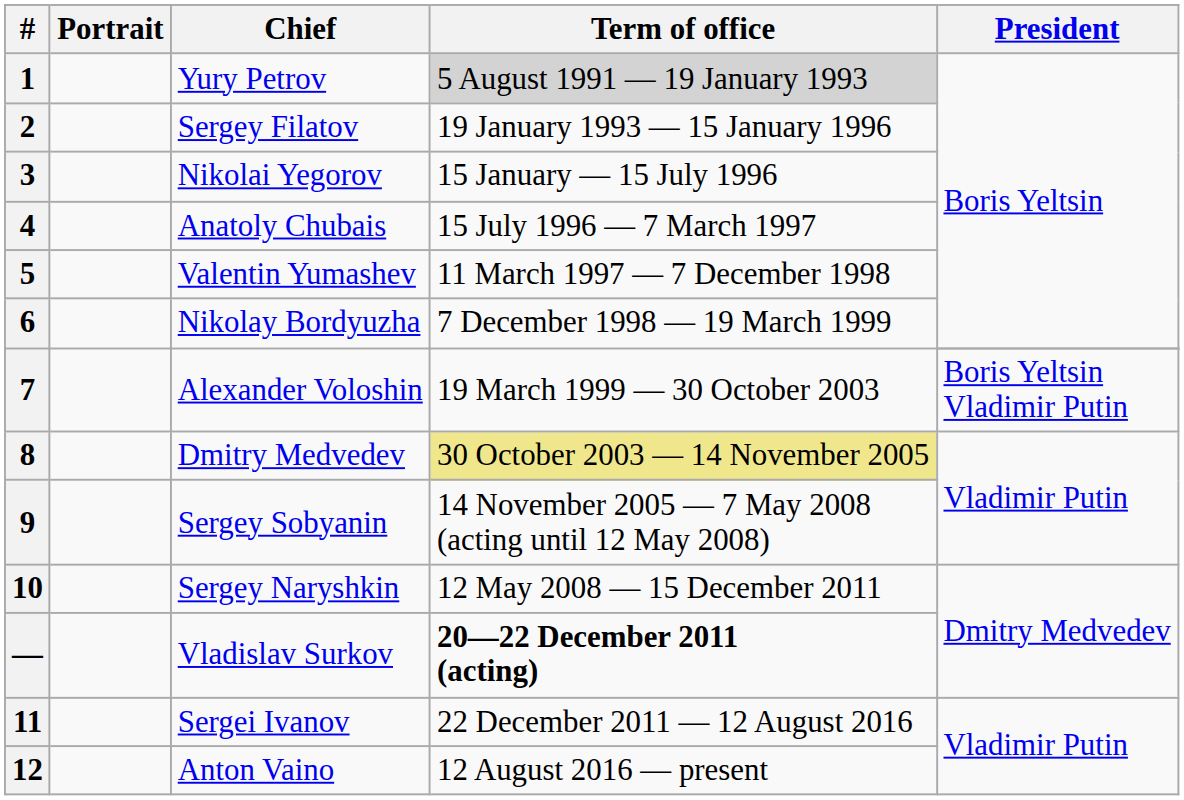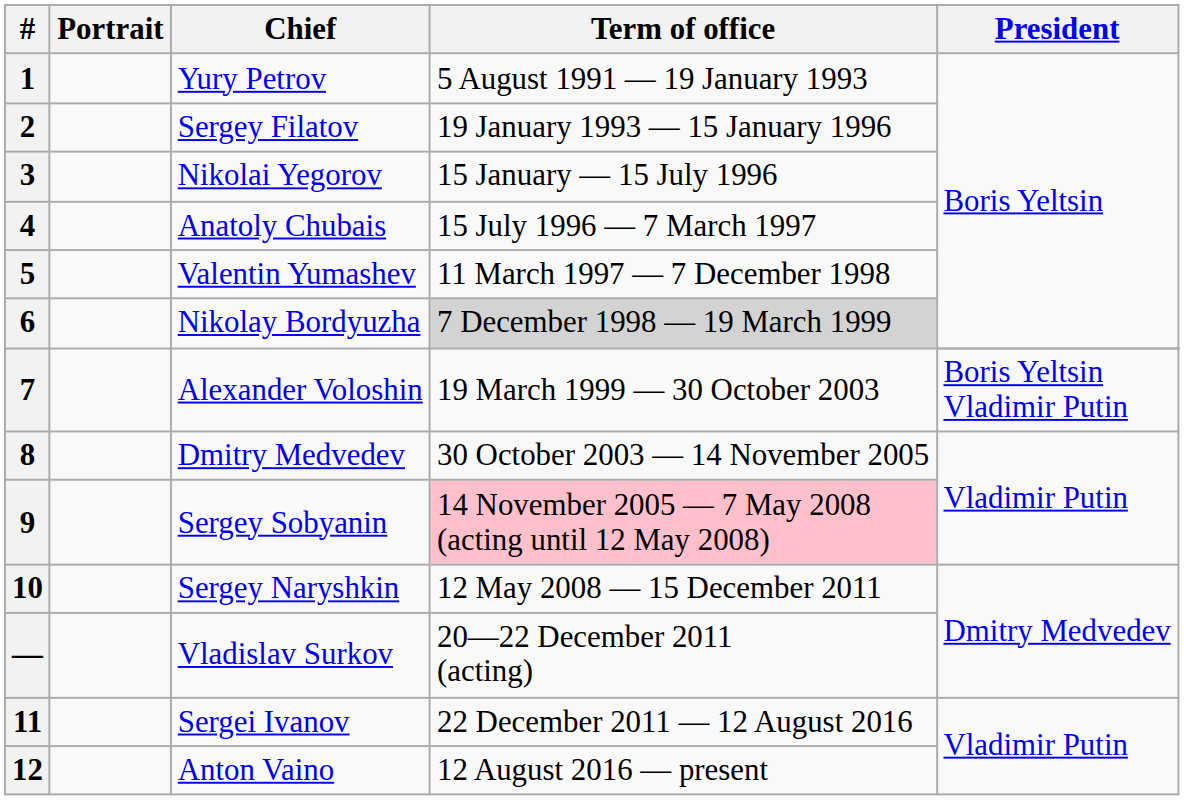(652, 77) lightgrey background -> (652, 77) no background
(664, 322) no background -> (664, 322) lightgrey background
(683, 455) khaki background -> (683, 455) no background
(654, 521) no background -> (654, 521) pink background
(588, 654) bold -> (585, 654) normal
